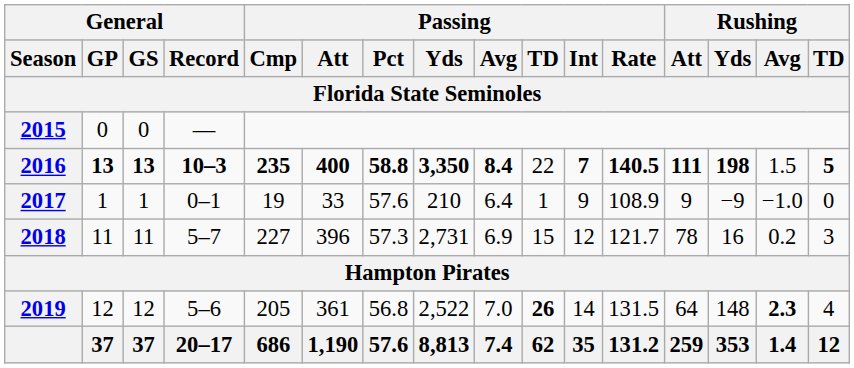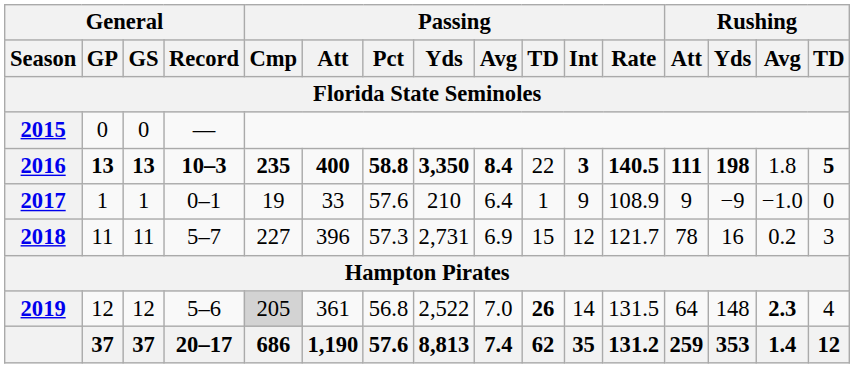(584, 165) 7 -> (584, 165) 3
(782, 165) 1.5 -> (782, 165) 1.8
(273, 308) no background -> (273, 308) lightgrey background
